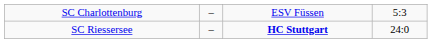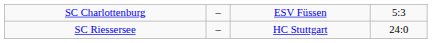(298, 30) bold -> (300, 30) normal
